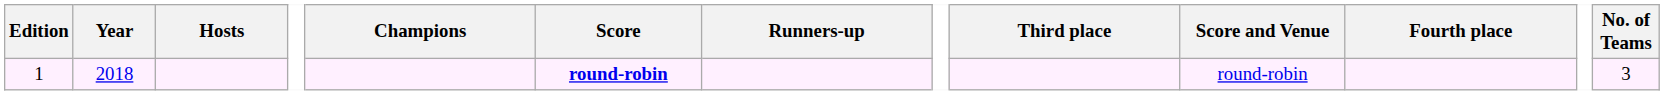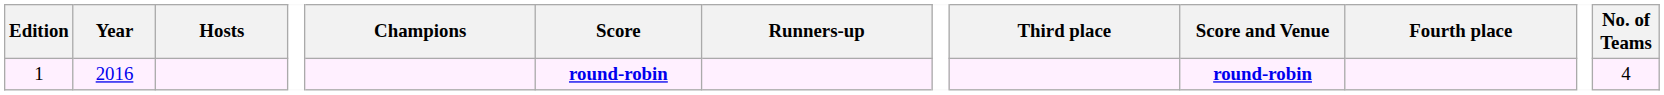(115, 73) 2018 -> (115, 73) 2016
(1263, 73) normal -> (1263, 73) bold
(1626, 73) 3 -> (1626, 73) 4
